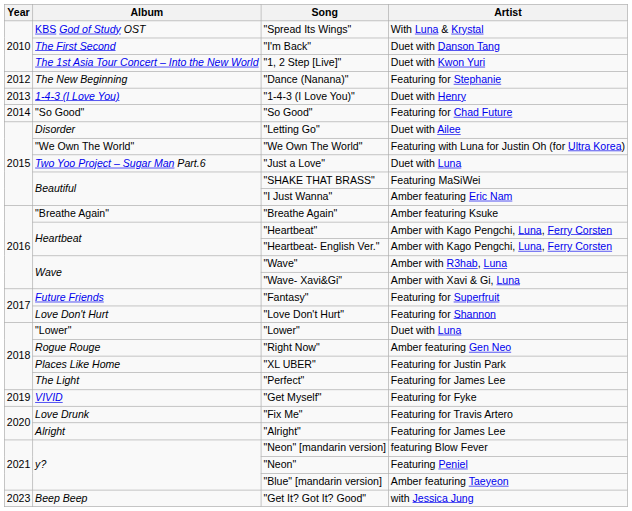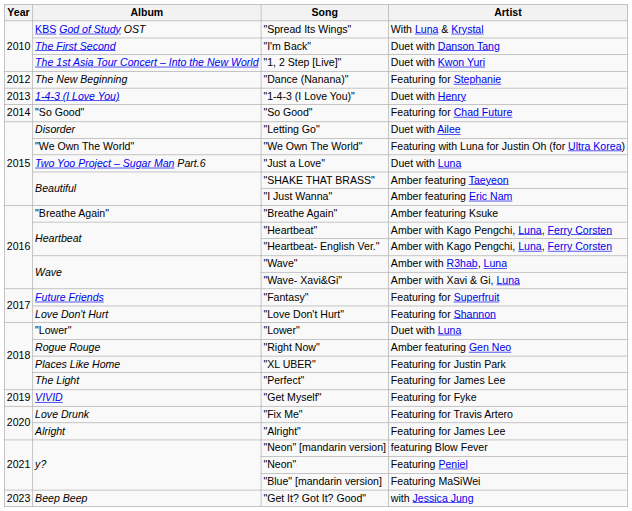(436, 180) Featuring MaSiWei -> (450, 180) Amber featuring Taeyeon
(450, 481) Amber featuring Taeyeon -> (436, 481) Featuring MaSiWei
